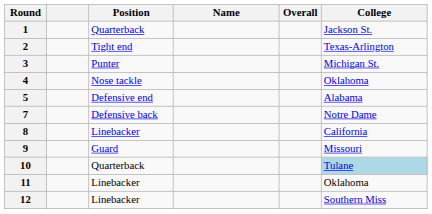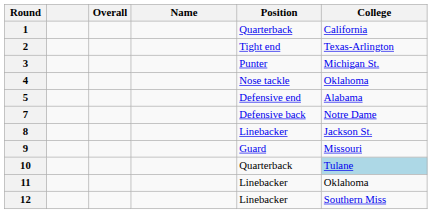columns swapped: (300, 13) <-> (131, 13)
(348, 30) Jackson St. -> (346, 30) California
(346, 132) California -> (348, 132) Jackson St.
